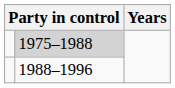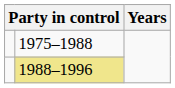(55, 43) lightgrey background -> (55, 43) no background
(55, 69) no background -> (55, 69) khaki background
